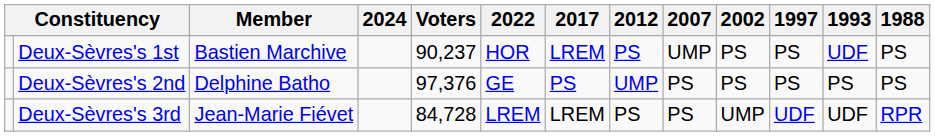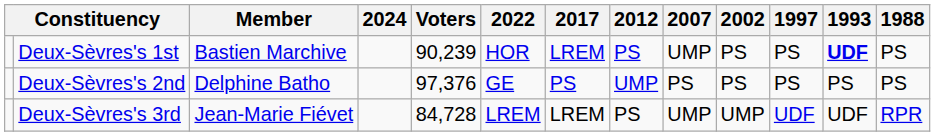(446, 51) 90,237 -> (446, 51) 90,239
(848, 51) normal -> (848, 51) bold
(681, 114) PS -> (689, 114) UMP
